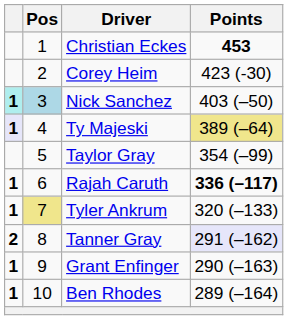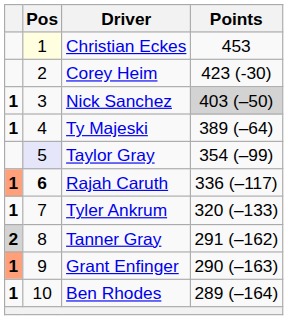(42, 46) no background -> (42, 46) lightyellow background
(236, 46) bold -> (236, 46) normal
(13, 101) paleturquoise background -> (13, 101) no background
(42, 101) lightblue background -> (42, 101) no background
(236, 101) no background -> (236, 101) lightgrey background
(13, 128) lavender background -> (13, 128) no background
(236, 128) khaki background -> (236, 128) no background
(42, 156) no background -> (42, 156) lavender background
(13, 183) no background -> (13, 183) lightsalmon background
(42, 183) normal -> (42, 183) bold
(236, 183) bold -> (236, 183) normal
(42, 210) khaki background -> (42, 210) no background
(13, 238) no background -> (13, 238) lightgrey background
(236, 238) lavender background -> (236, 238) no background
(13, 265) no background -> (13, 265) lightsalmon background
